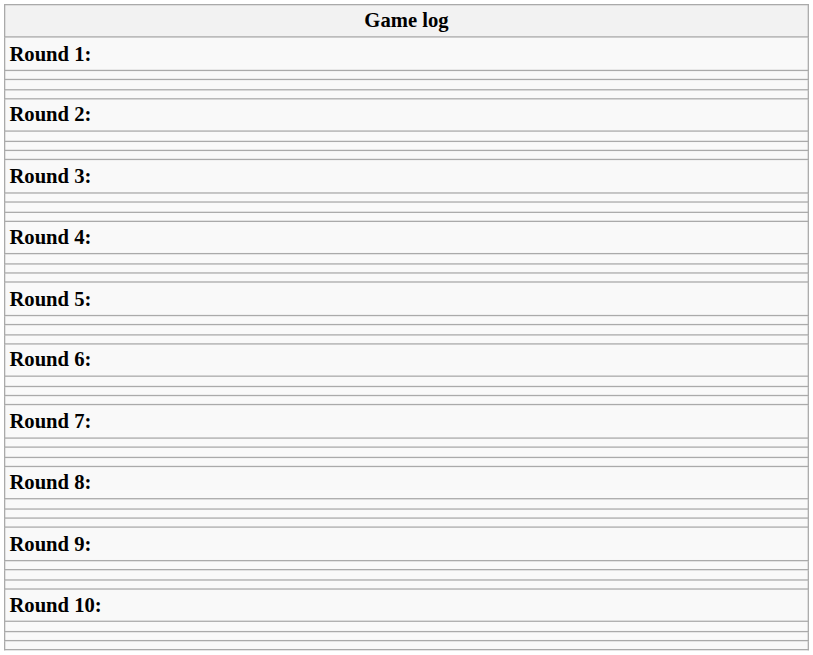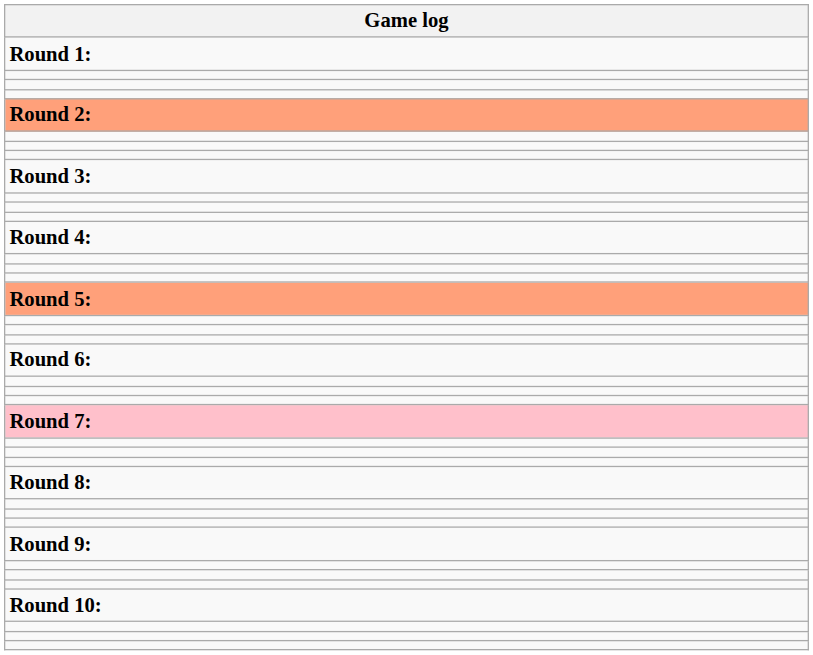(50, 114) no background -> (50, 114) lightsalmon background
(50, 298) no background -> (50, 298) lightsalmon background
(50, 421) no background -> (50, 421) pink background
